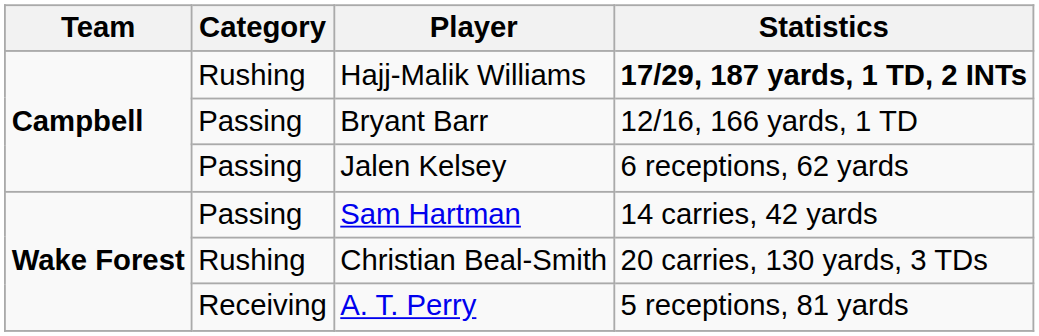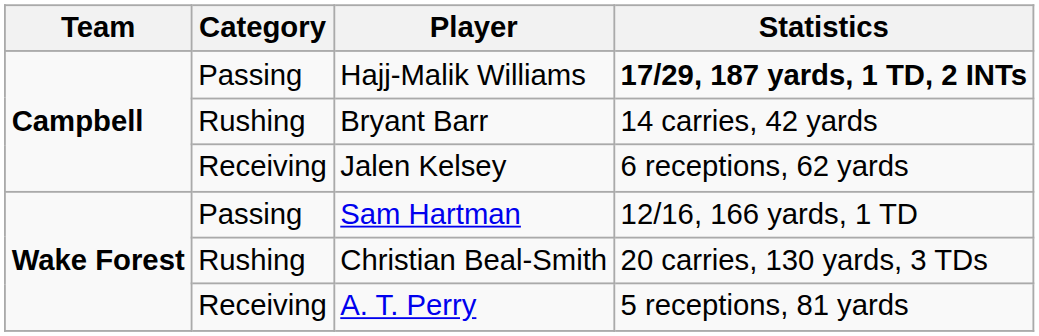(252, 74) Rushing -> (250, 74) Passing
(250, 120) Passing -> (252, 120) Rushing
(769, 120) 12/16, 166 yards, 1 TD -> (749, 120) 14 carries, 42 yards
(250, 167) Passing -> (262, 167) Receiving
(749, 213) 14 carries, 42 yards -> (769, 213) 12/16, 166 yards, 1 TD
